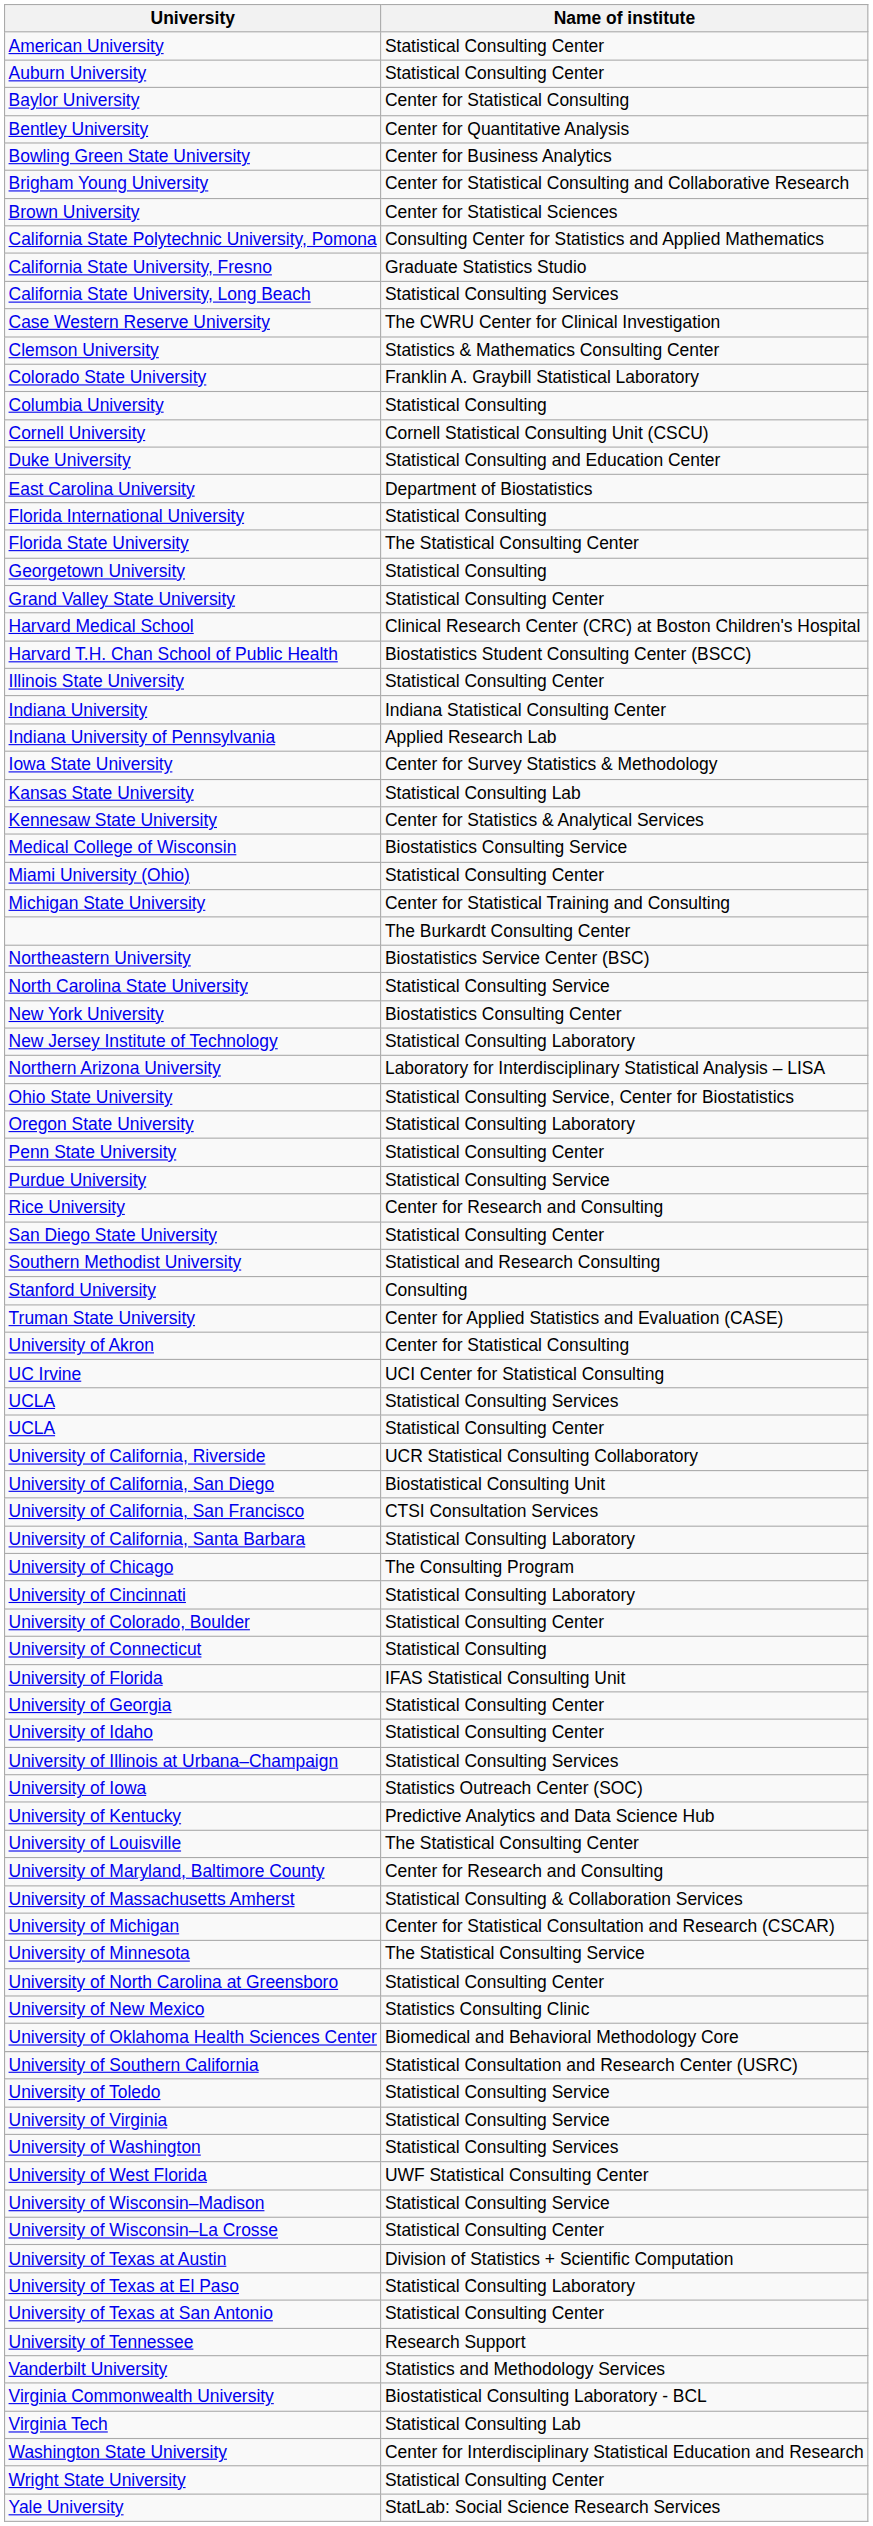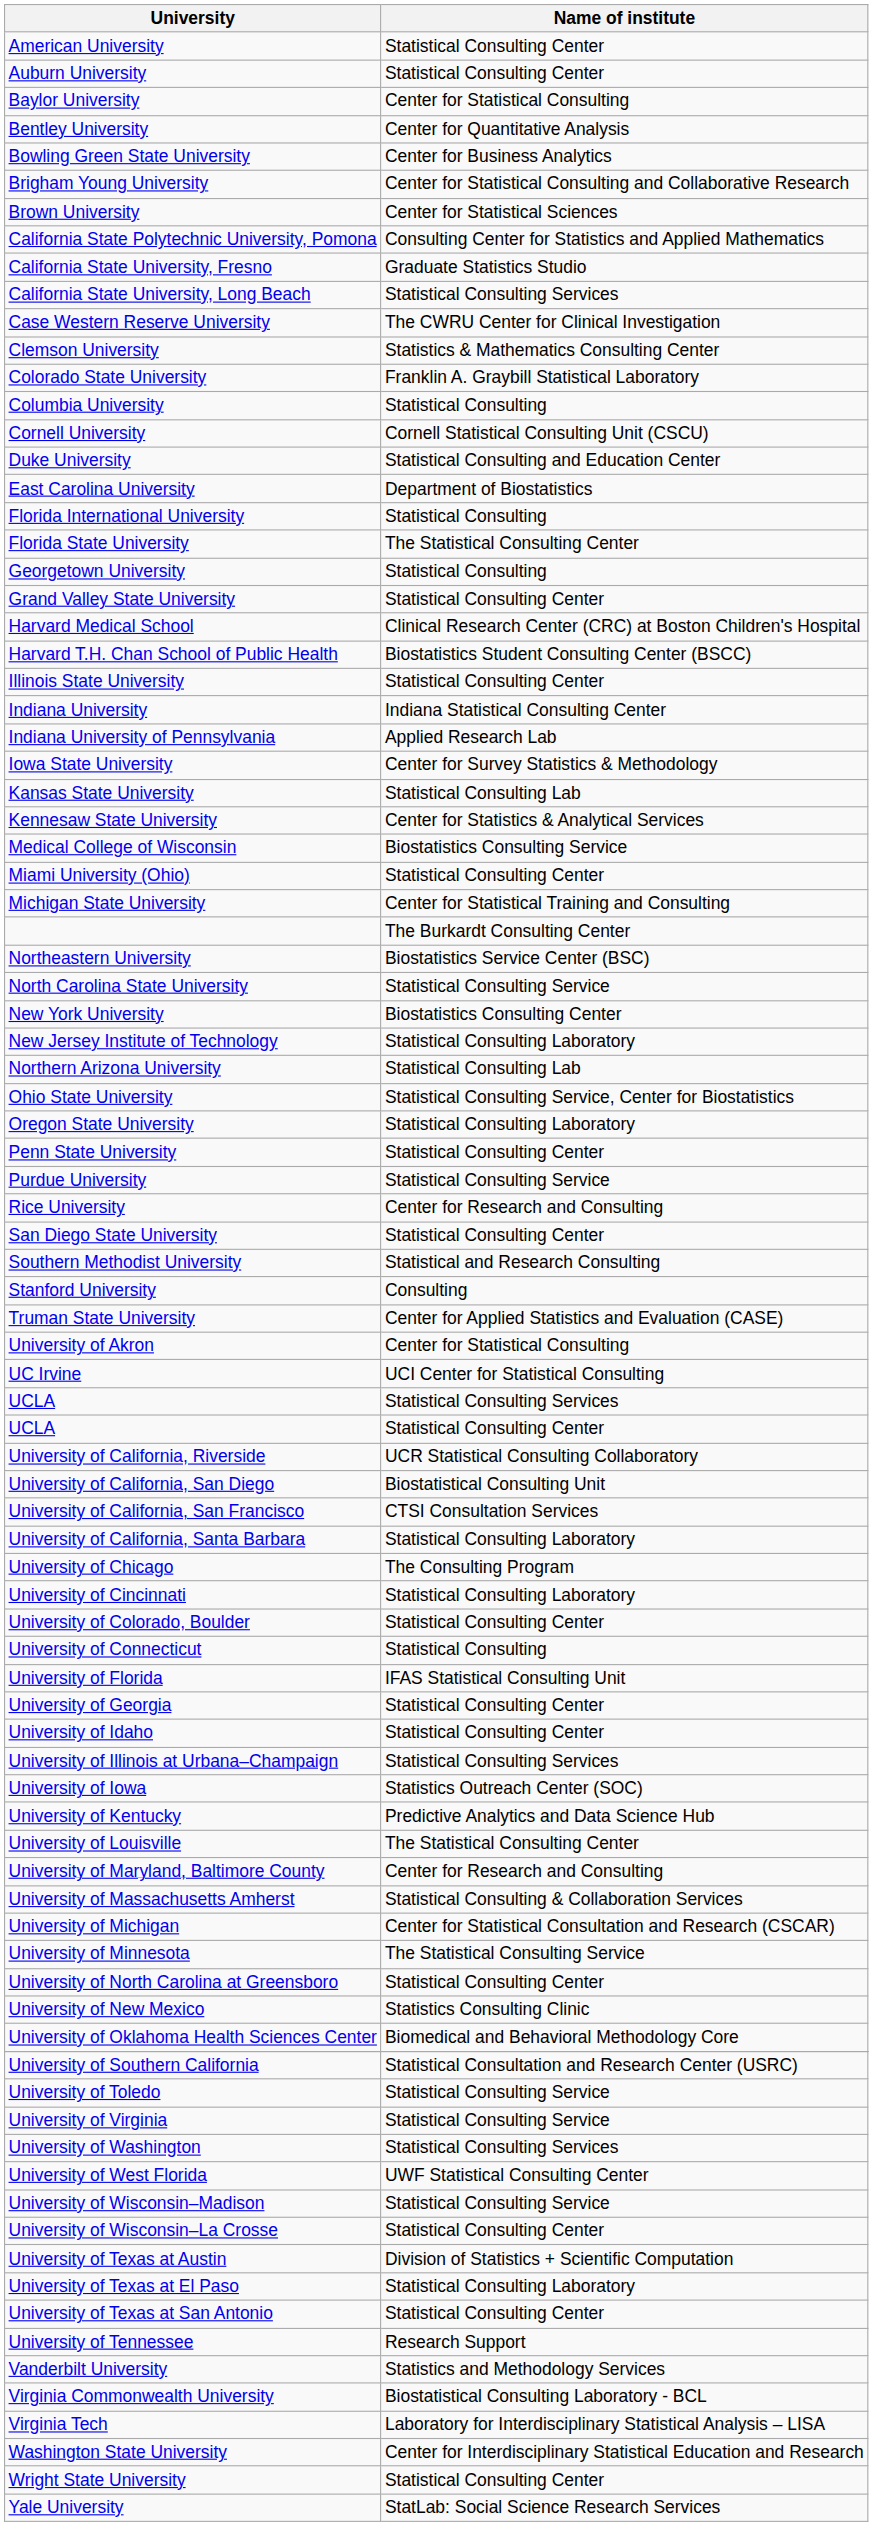(605, 1069) Laboratory for Interdisciplinary Statistical Analysis – LISA -> (483, 1069) Statistical Consulting Lab
(483, 2424) Statistical Consulting Lab -> (605, 2424) Laboratory for Interdisciplinary Statistical Analysis – LISA
